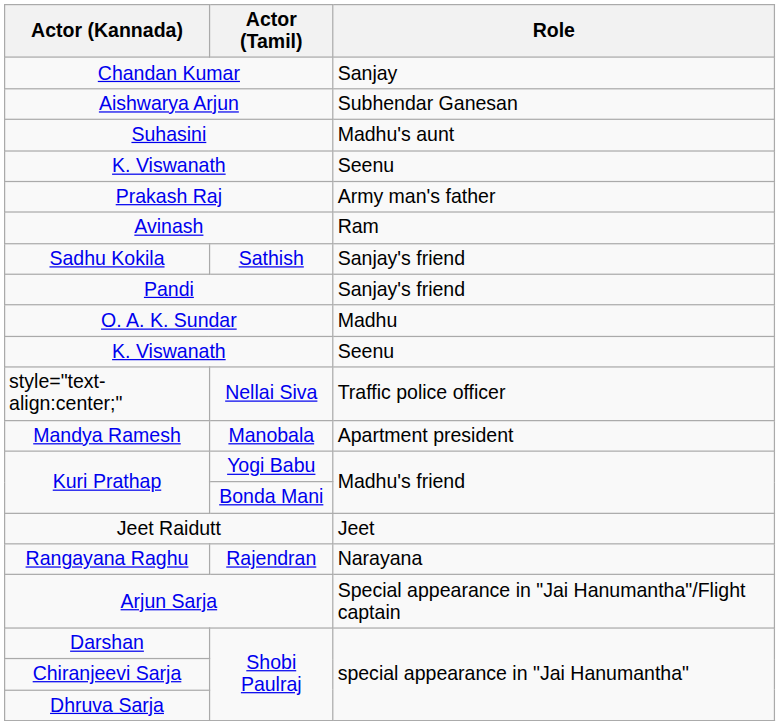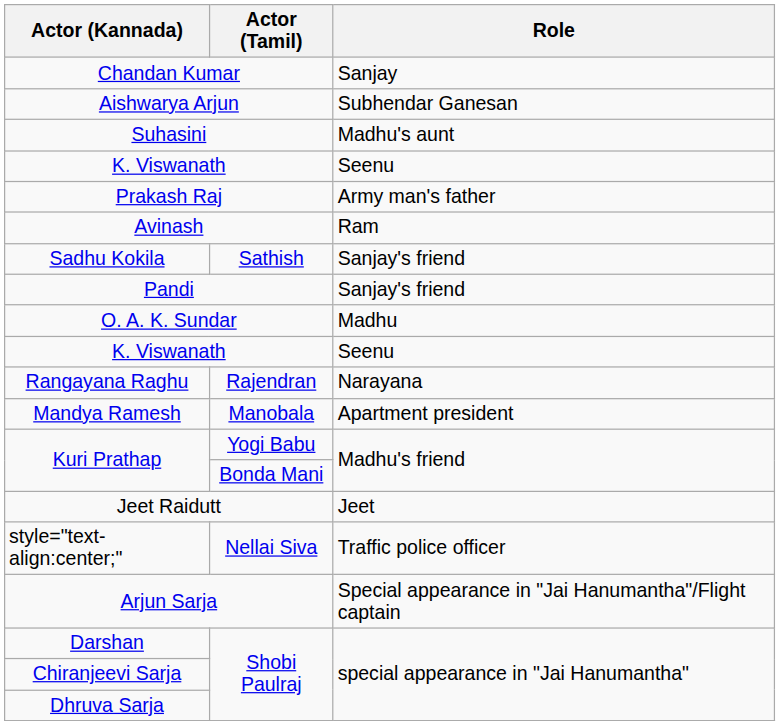rows swapped: (107, 559) <-> (66, 393)
